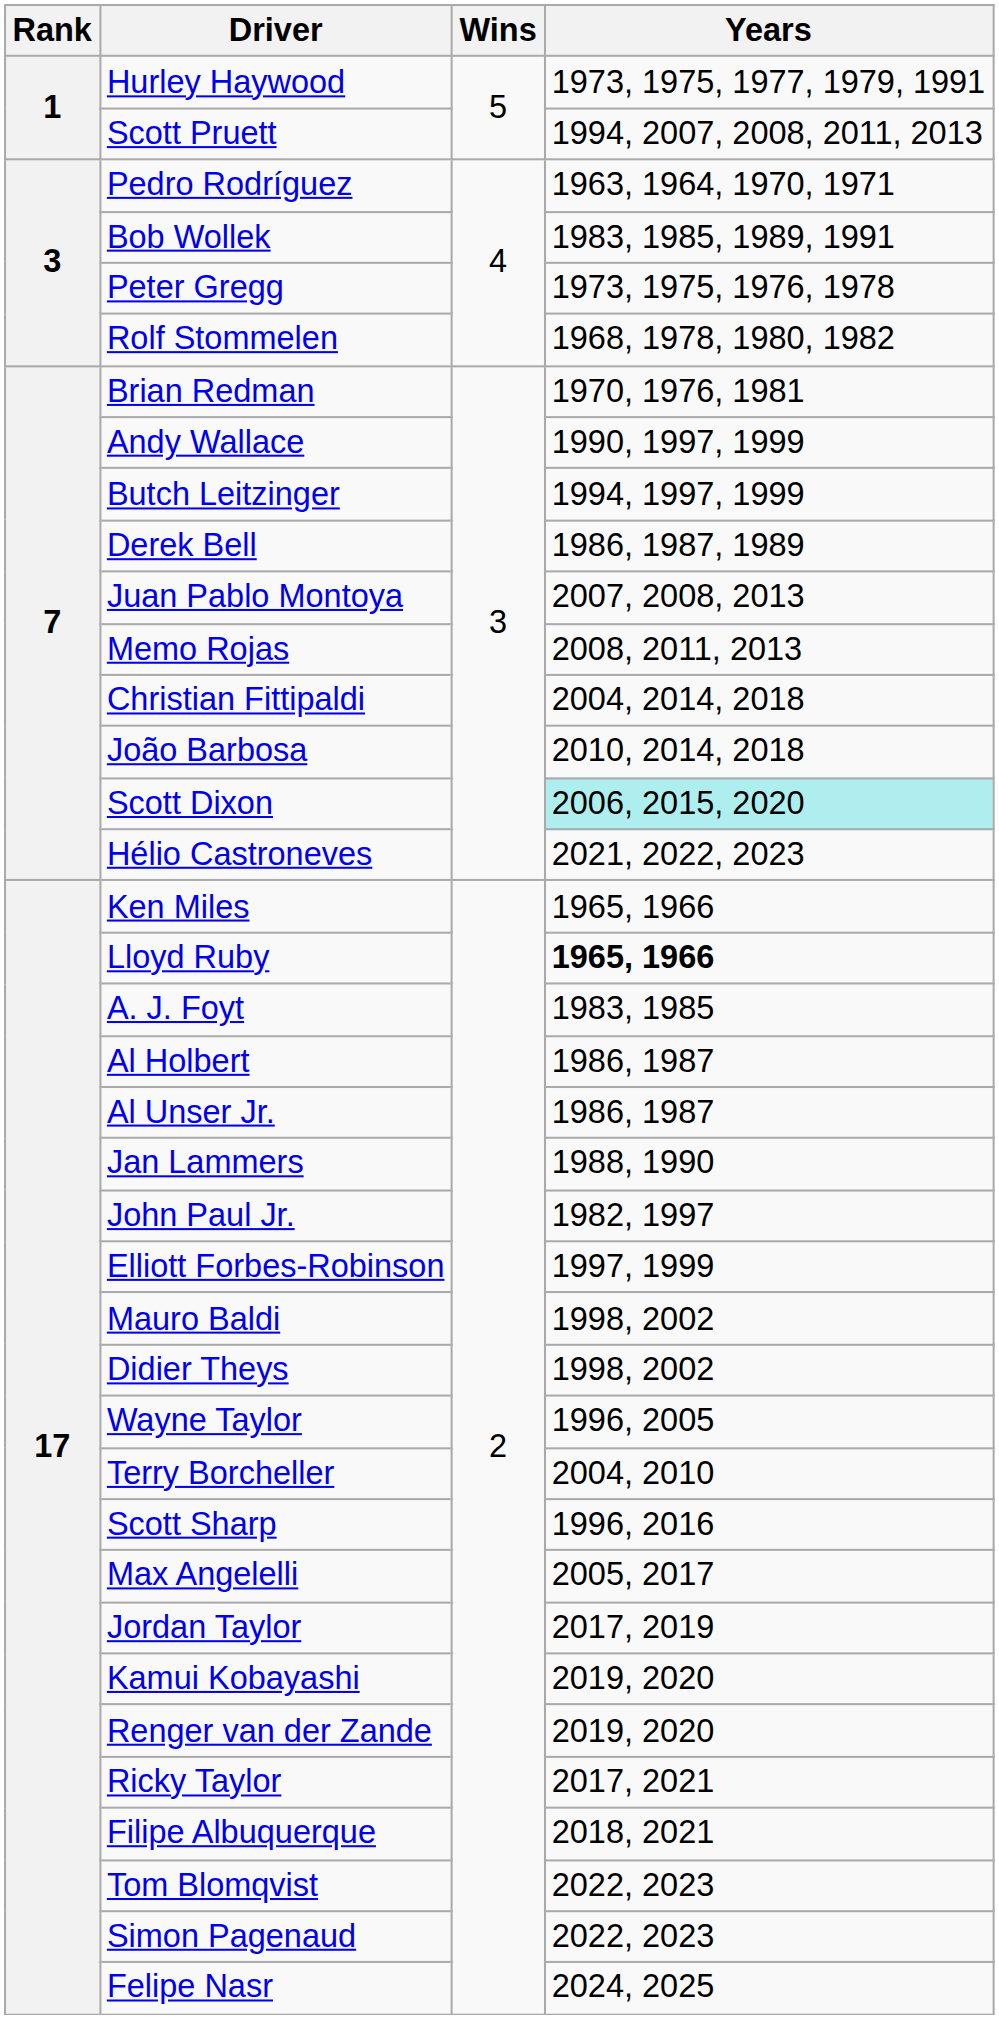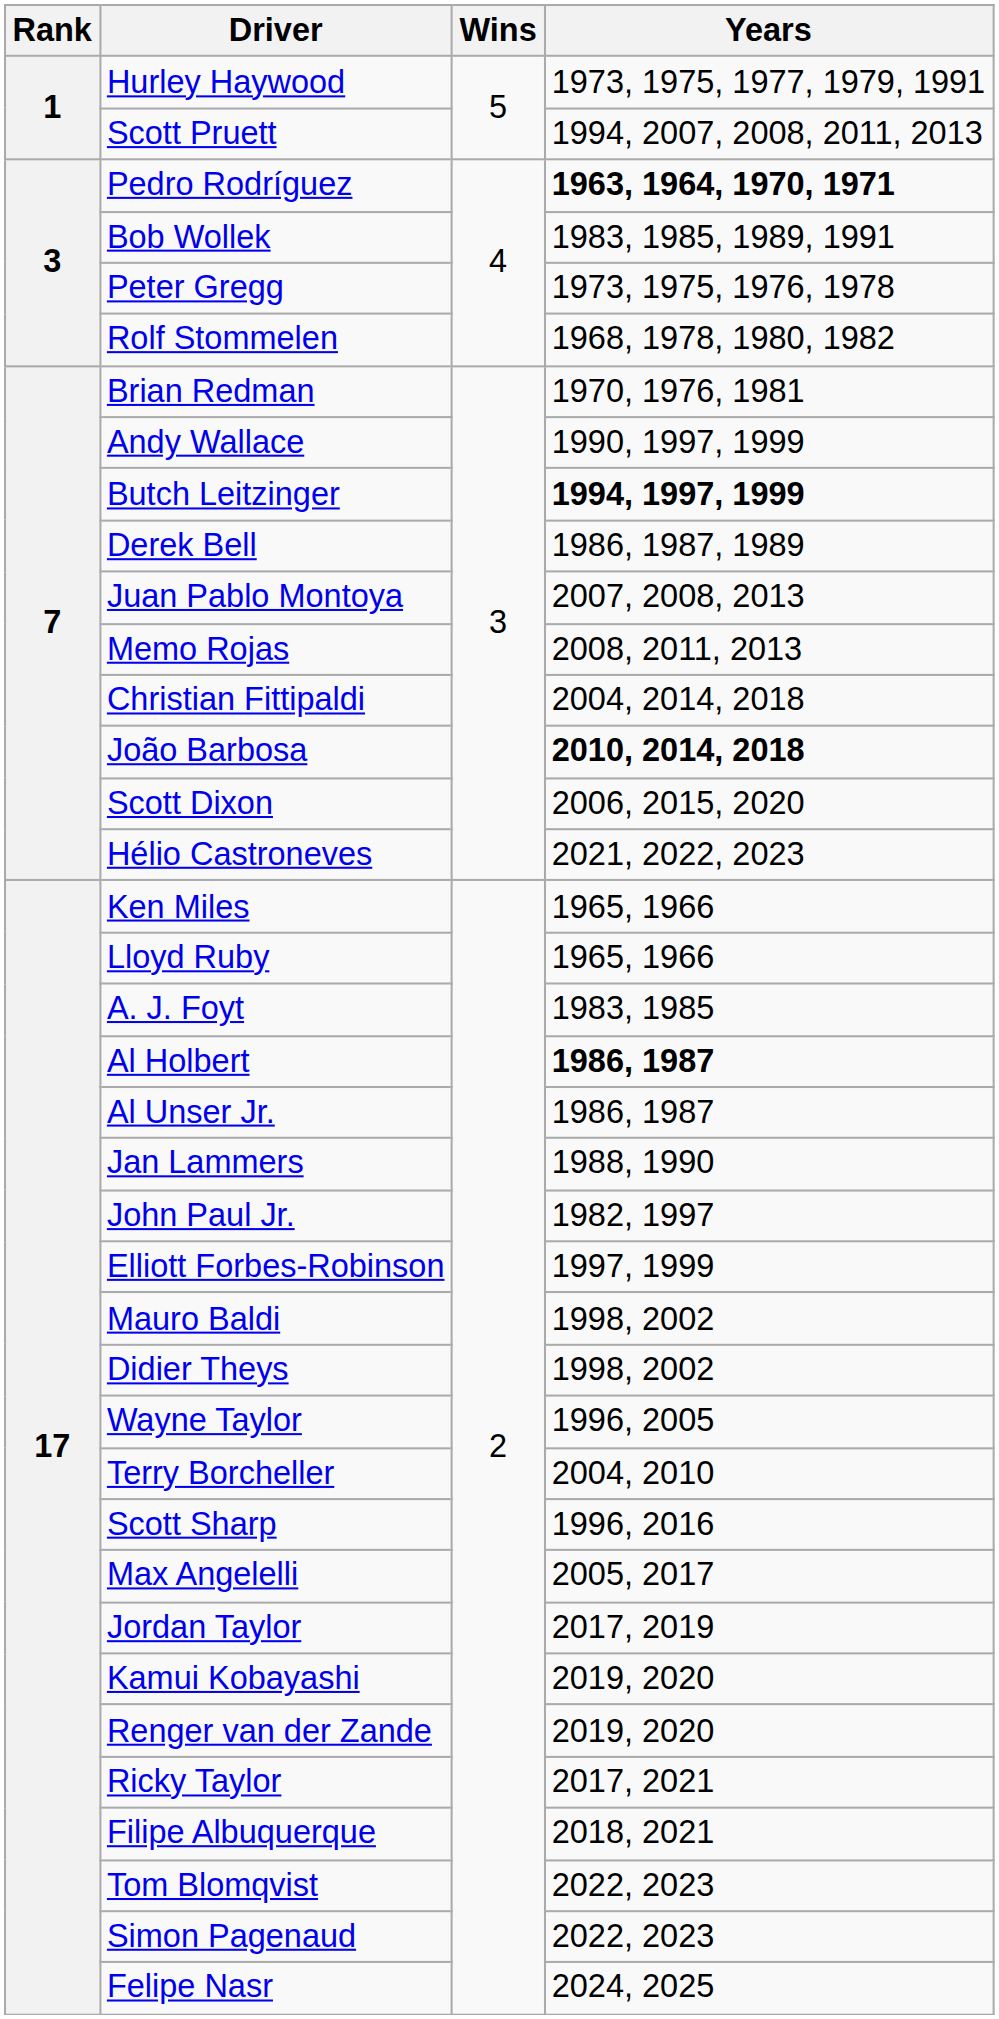(723, 184) normal -> (723, 184) bold
(678, 493) normal -> (678, 493) bold
(678, 751) normal -> (678, 751) bold
(678, 802) paleturquoise background -> (678, 802) no background
(633, 957) bold -> (633, 957) normal
(633, 1060) normal -> (633, 1060) bold
